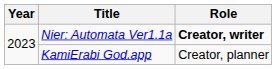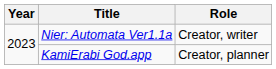(221, 34) bold -> (218, 34) normal
